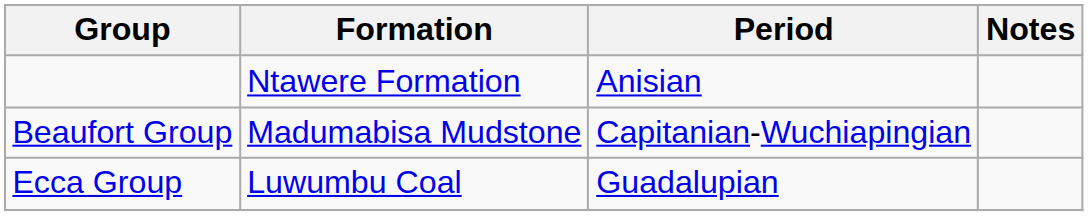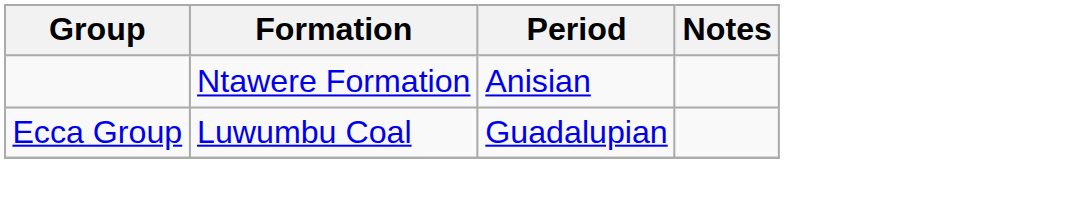- row: (122, 132)
